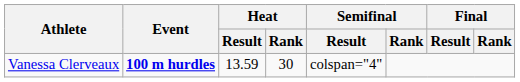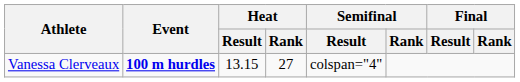(242, 65) 13.59 -> (242, 65) 13.15
(286, 65) 30 -> (286, 65) 27
